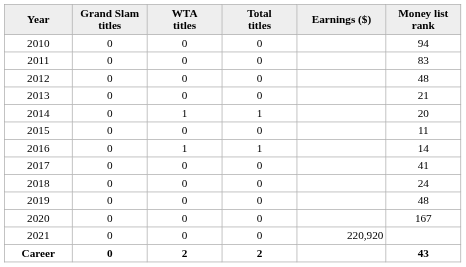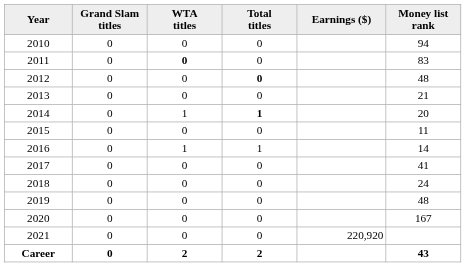(185, 60) normal -> (185, 60) bold
(260, 78) normal -> (260, 78) bold
(260, 113) normal -> (260, 113) bold
